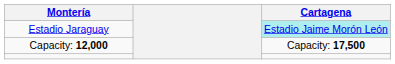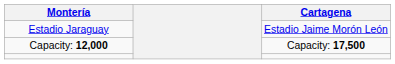(326, 29) paleturquoise background -> (326, 29) no background
